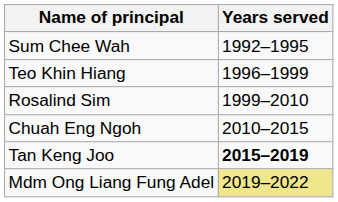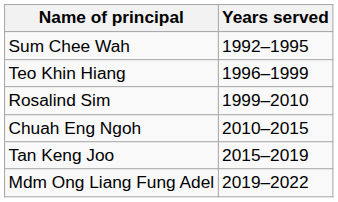(265, 155) bold -> (265, 155) normal
(265, 182) khaki background -> (265, 182) no background
